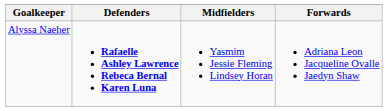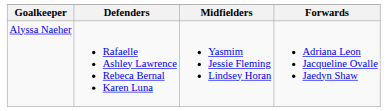(127, 70) bold -> (127, 70) normal
